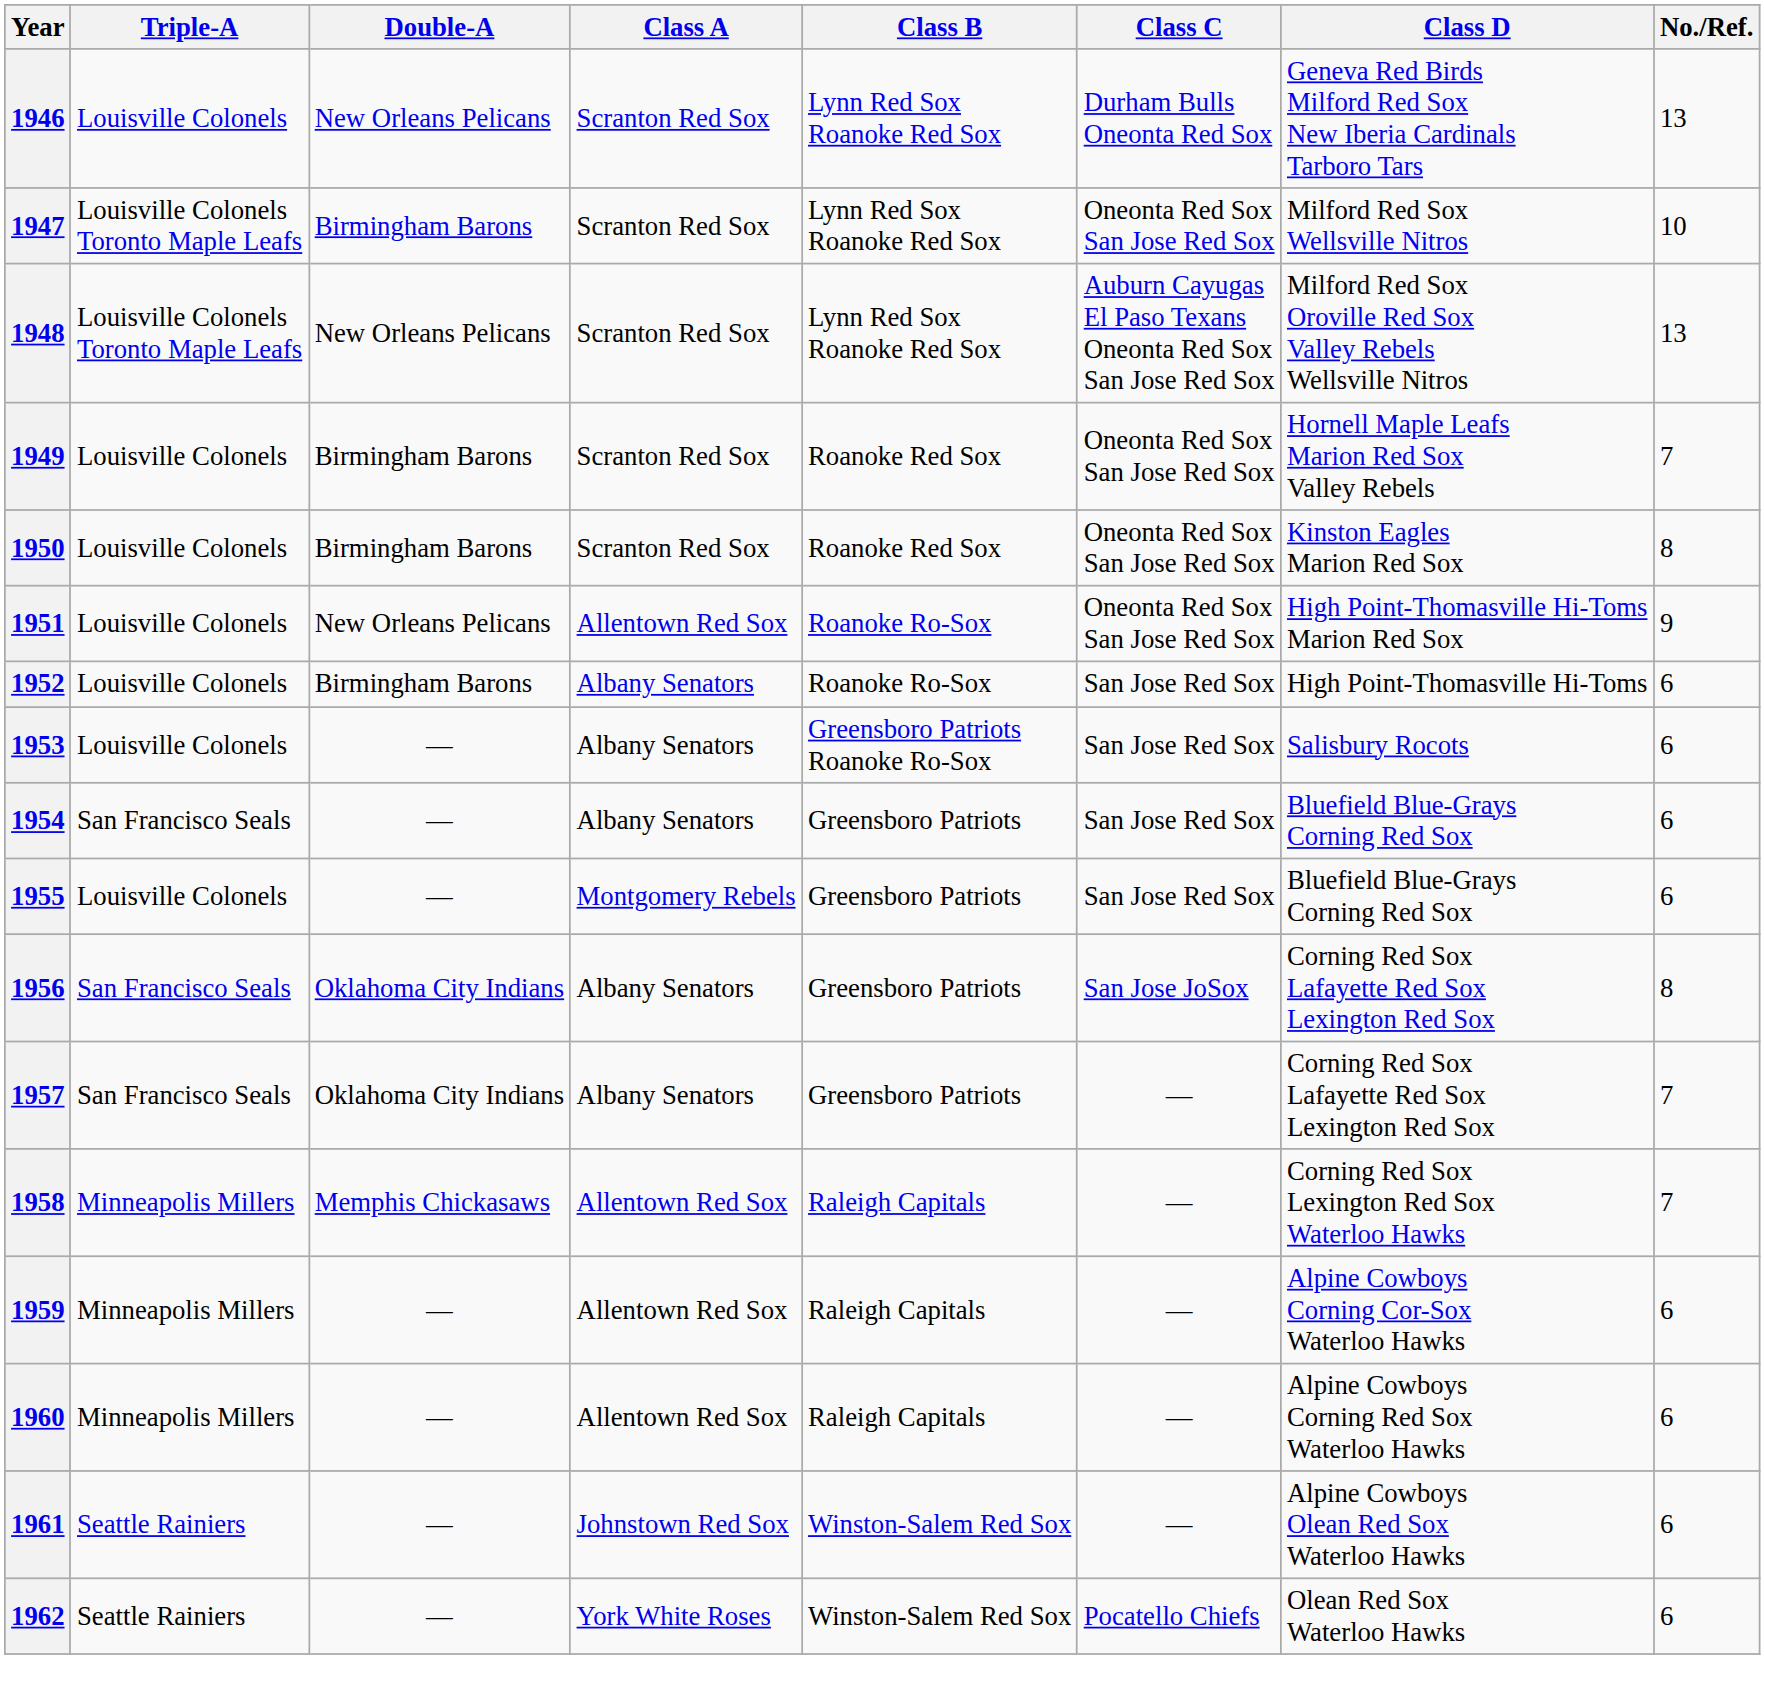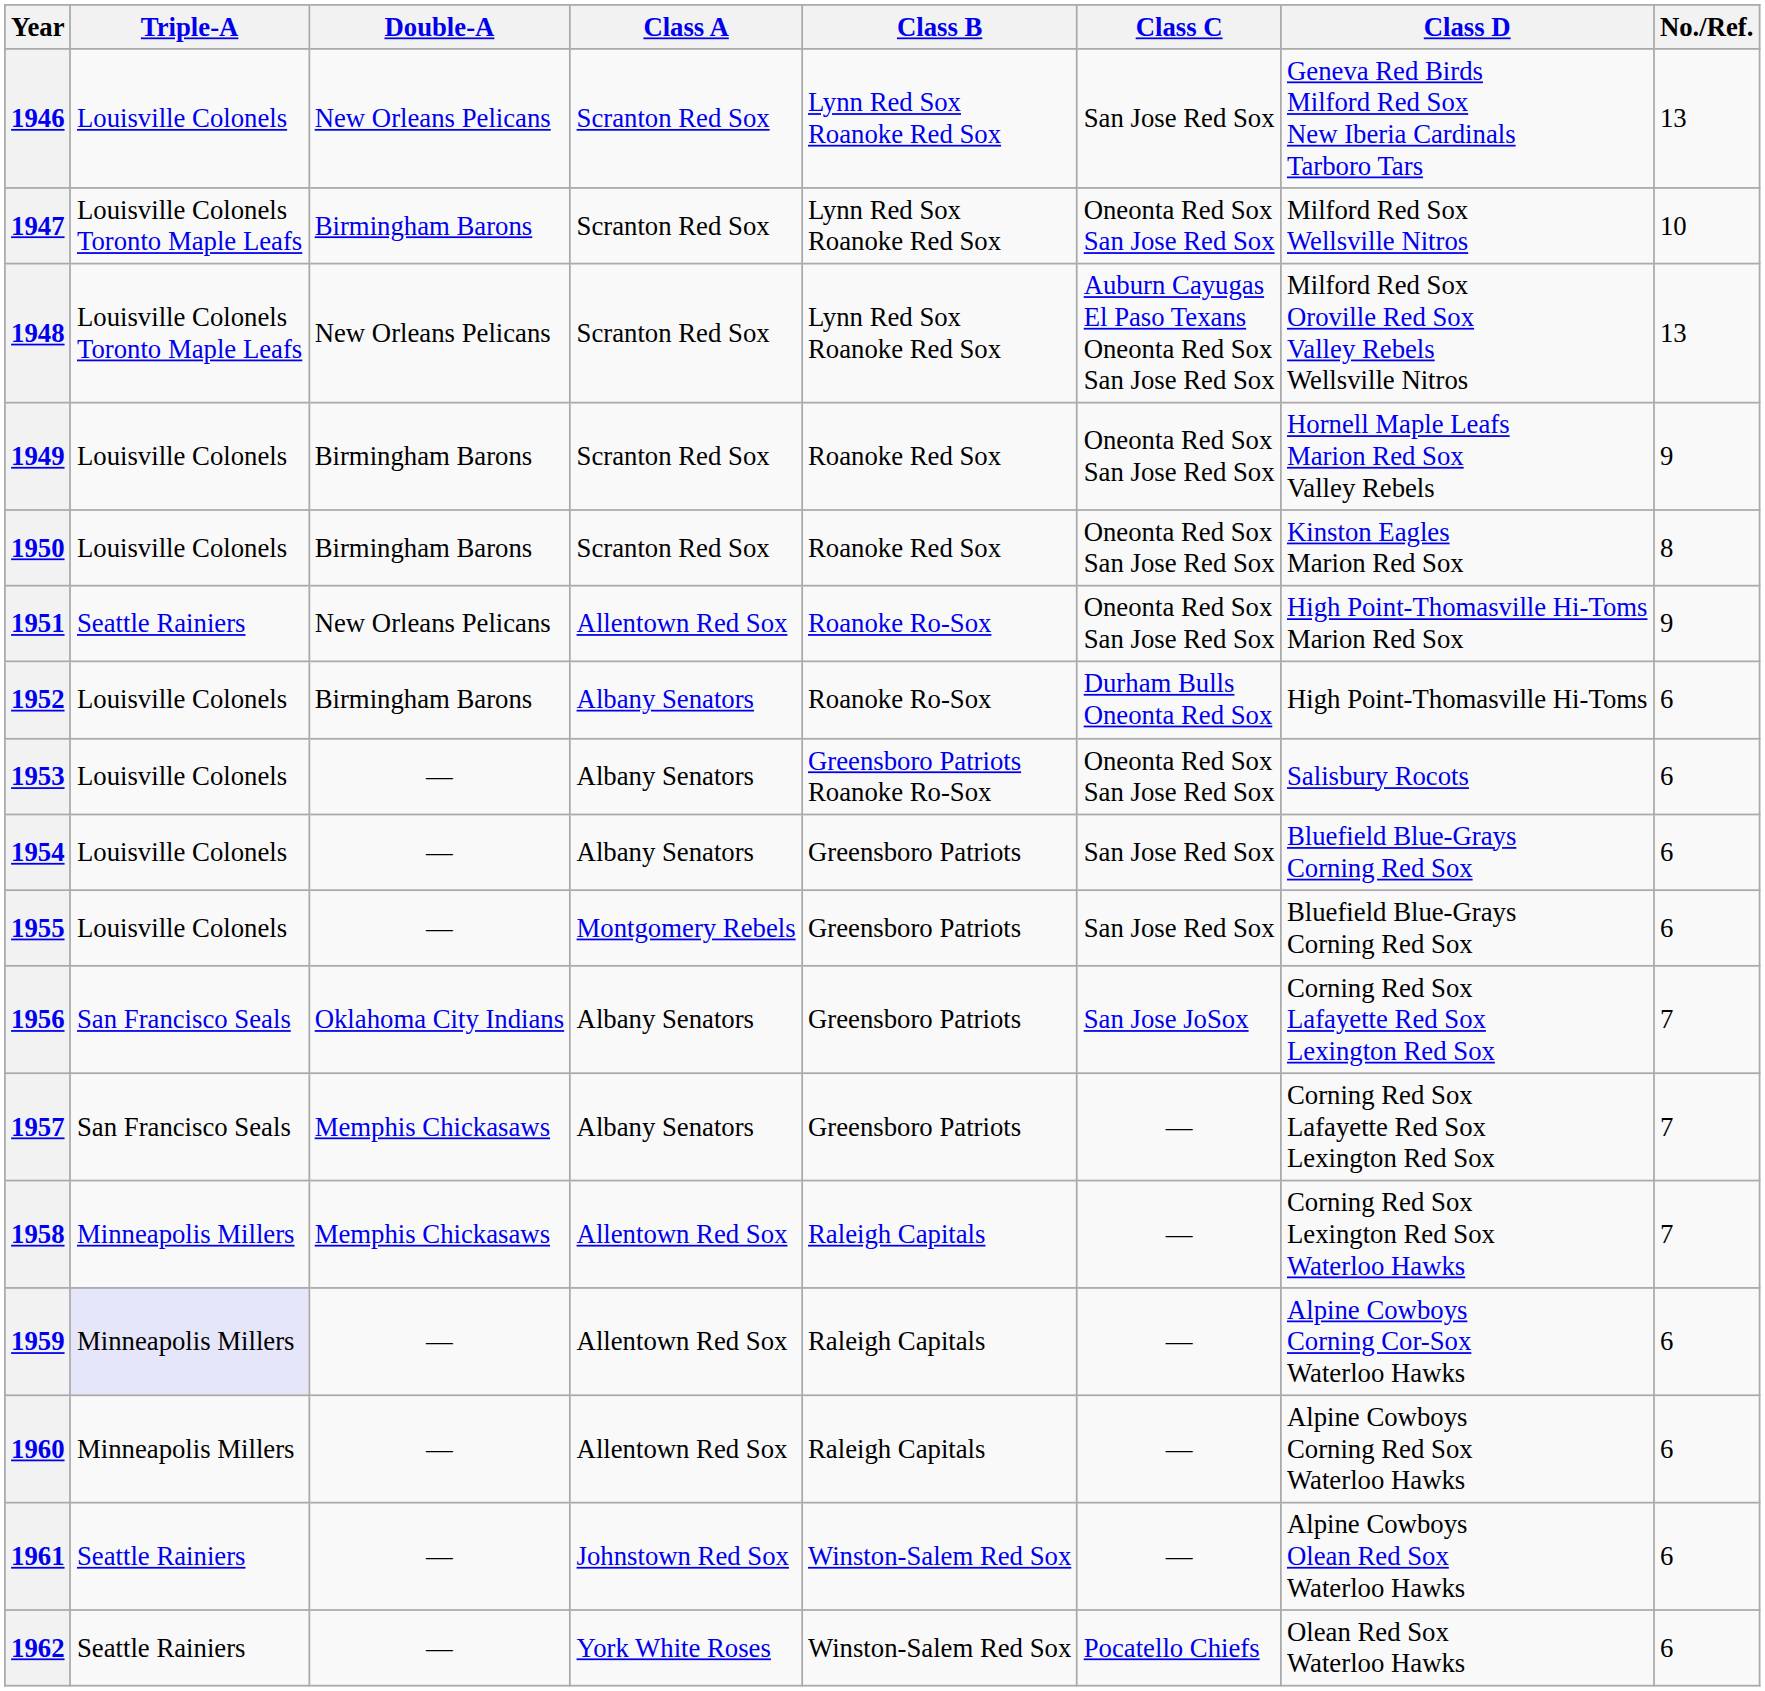(1178, 118) Durham Bulls Oneonta Red Sox -> (1179, 118) San Jose Red Sox
(1667, 456) 7 -> (1667, 456) 9
(182, 624) Louisville Colonels -> (161, 624) Seattle Rainiers
(1179, 683) San Jose Red Sox -> (1178, 699) Durham Bulls Oneonta Red Sox
(1179, 743) San Jose Red Sox -> (1179, 775) Oneonta Red Sox San Jose Red Sox
(184, 819) San Francisco Seals -> (182, 851) Louisville Colonels
(1667, 987) 8 -> (1667, 1018) 7
(439, 1094) Oklahoma City Indians -> (432, 1126) Memphis Chickasaws
(186, 1309) no background -> (186, 1341) lavender background
